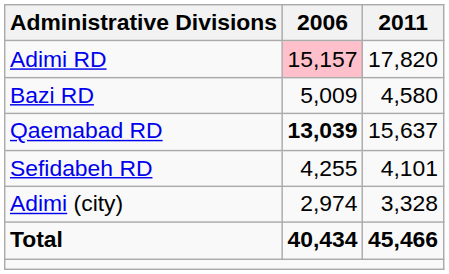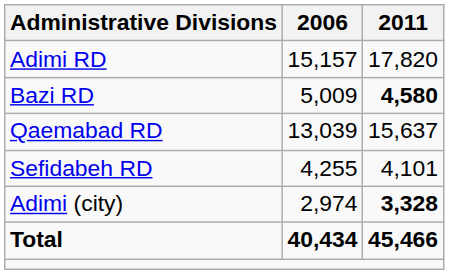(323, 58) pink background -> (323, 58) no background
(409, 95) normal -> (409, 95) bold
(323, 131) bold -> (323, 131) normal
(409, 204) normal -> (409, 204) bold
